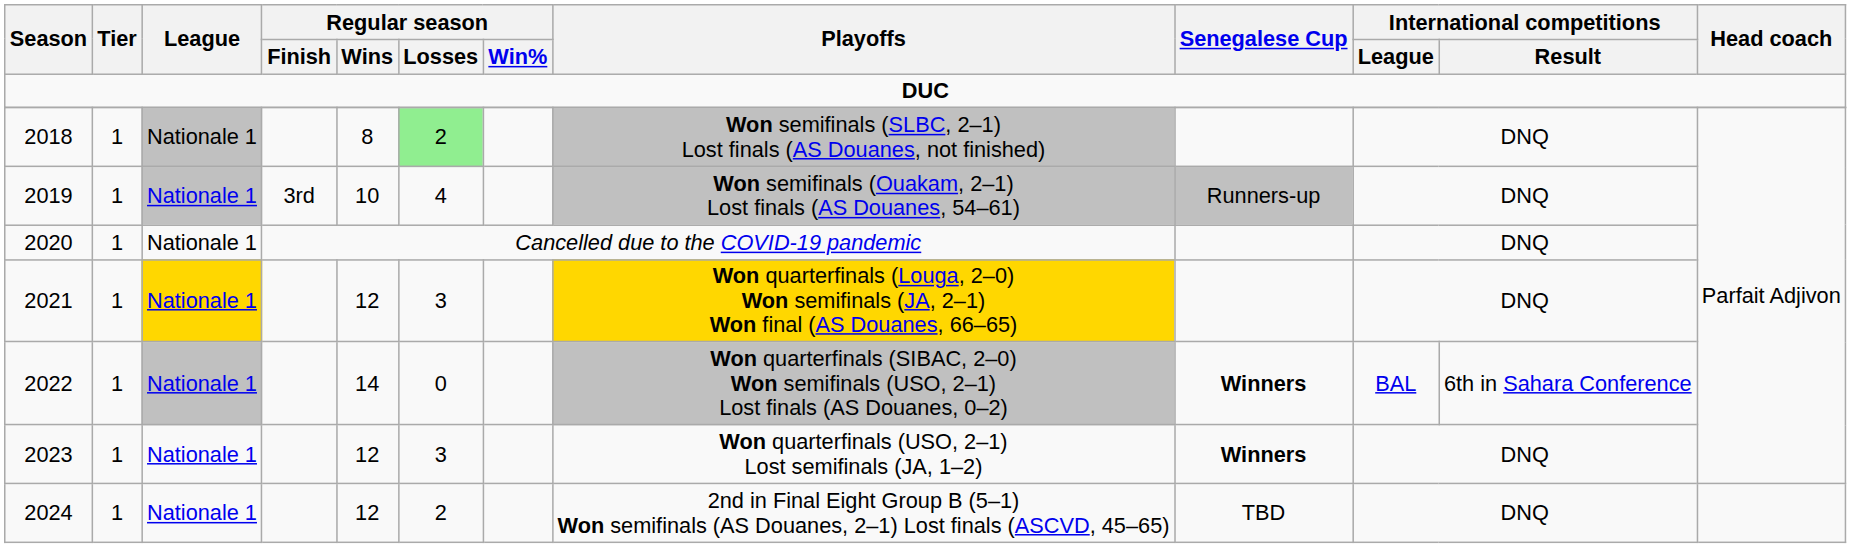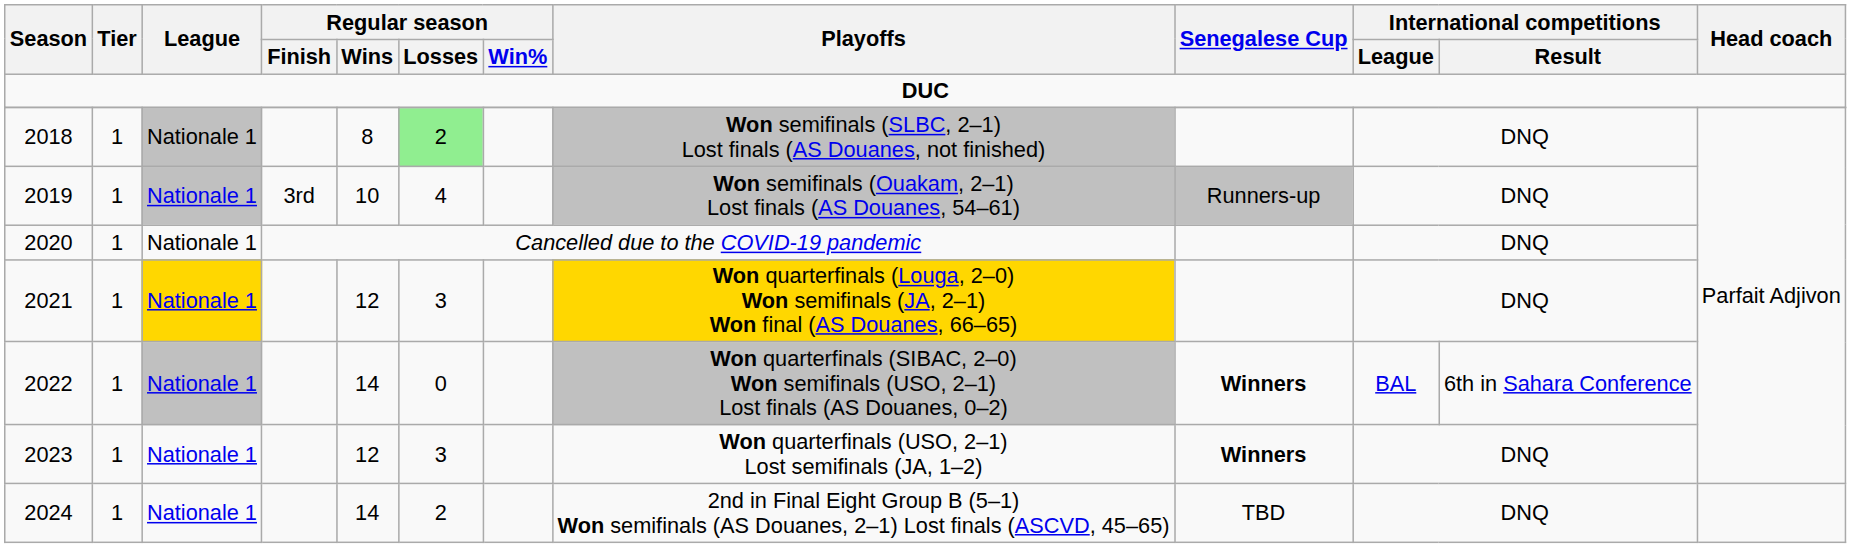(367, 513) 12 -> (367, 513) 14
